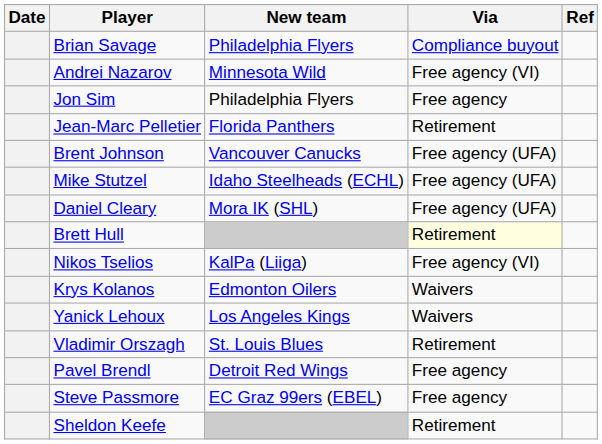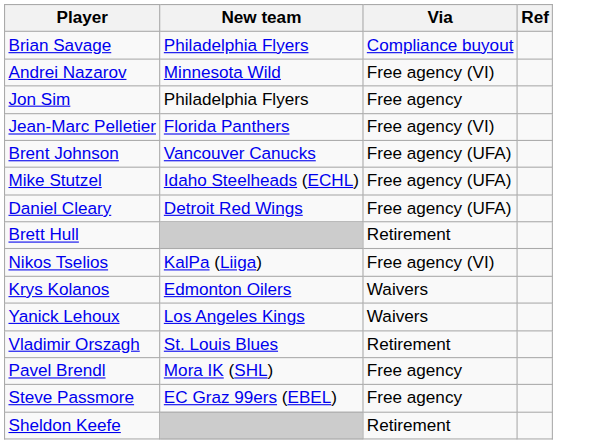- column: (27, 18)
(454, 126) Retirement -> (431, 126) Free agency (VI)
(264, 208) Mora IK (SHL) -> (233, 208) Detroit Red Wings
(454, 235) lightyellow background -> (409, 235) no background
(278, 371) Detroit Red Wings -> (219, 371) Mora IK (SHL)
